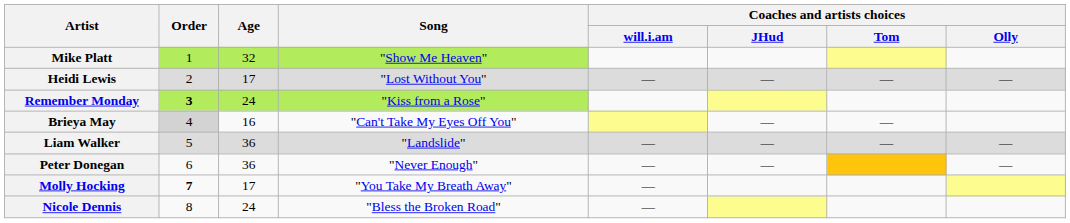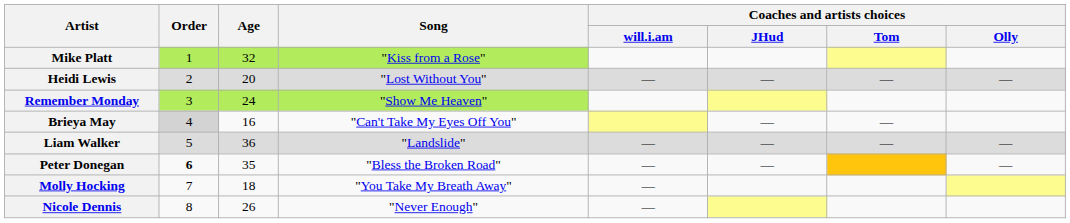(434, 57) "Show Me Heaven" -> (434, 57) "Kiss from a Rose"
(249, 79) 17 -> (249, 79) 20
(189, 100) bold -> (189, 100) normal
(434, 100) "Kiss from a Rose" -> (434, 100) "Show Me Heaven"
(189, 164) normal -> (189, 164) bold
(249, 164) 36 -> (249, 164) 35
(434, 164) "Never Enough" -> (434, 164) "Bless the Broken Road"
(189, 185) bold -> (189, 185) normal
(249, 185) 17 -> (249, 185) 18
(249, 206) 24 -> (249, 206) 26
(434, 206) "Bless the Broken Road" -> (434, 206) "Never Enough"
